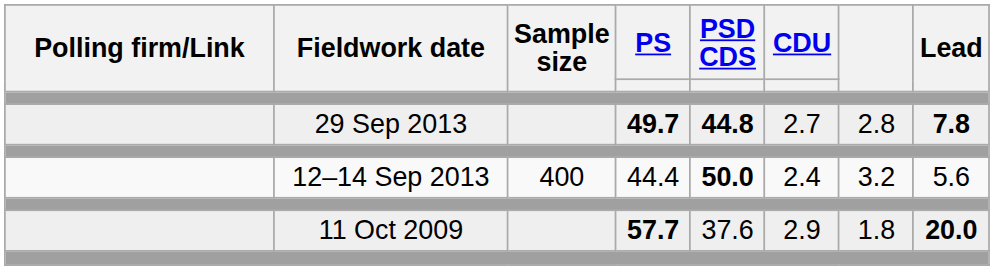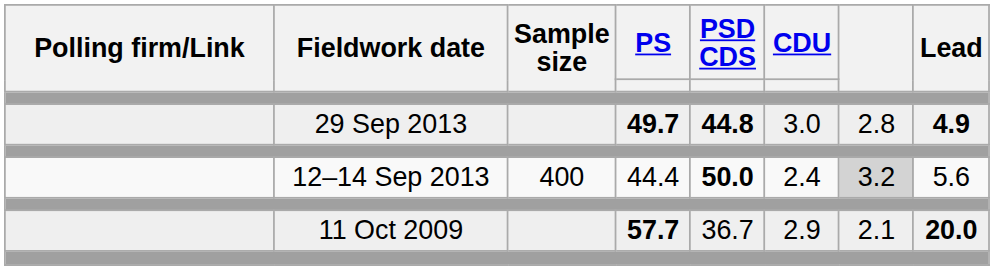(802, 124) 2.7 -> (802, 124) 3.0
(951, 124) 7.8 -> (951, 124) 4.9
(876, 177) no background -> (876, 177) lightgrey background
(728, 231) 37.6 -> (728, 231) 36.7
(876, 231) 1.8 -> (876, 231) 2.1
